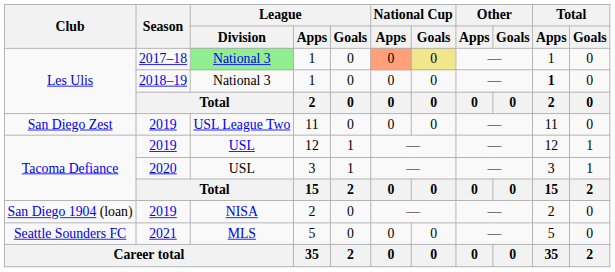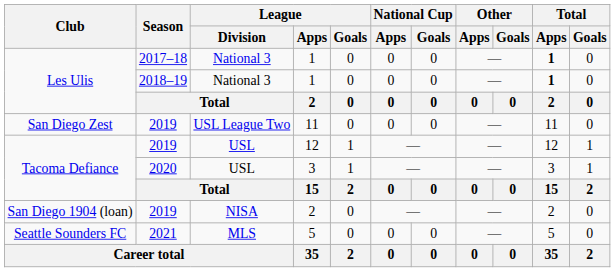(242, 59) lightgreen background -> (242, 59) no background
(391, 59) lightsalmon background -> (391, 59) no background
(434, 59) khaki background -> (434, 59) no background
(551, 59) normal -> (551, 59) bold
